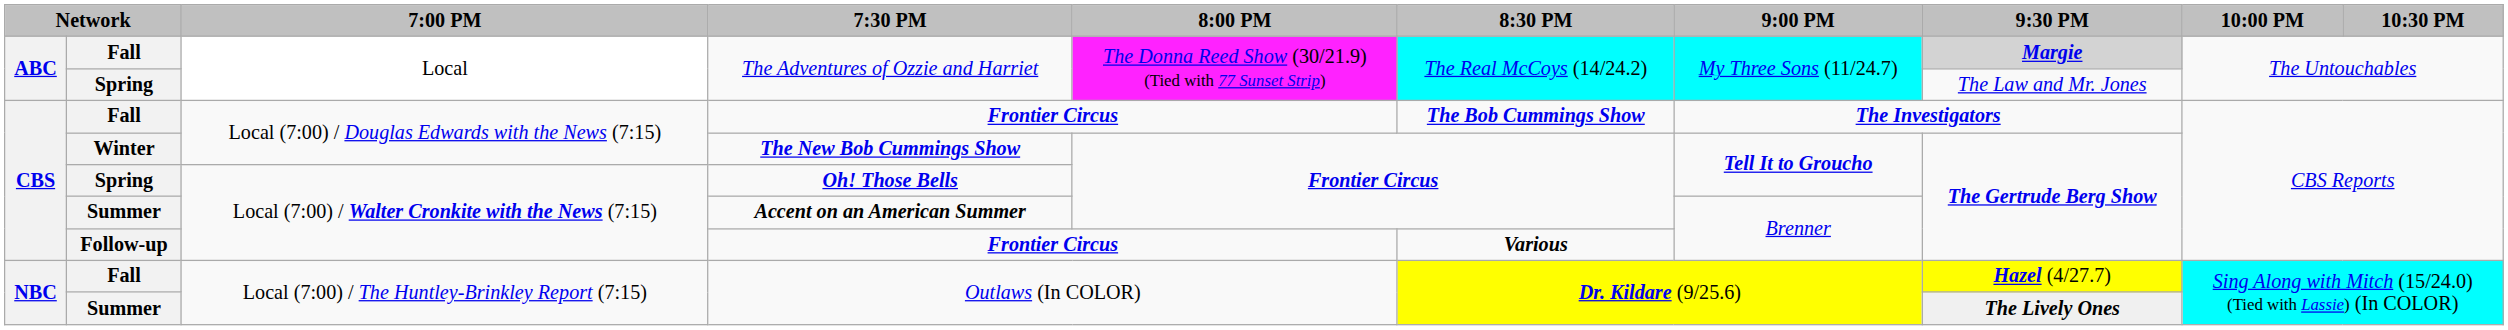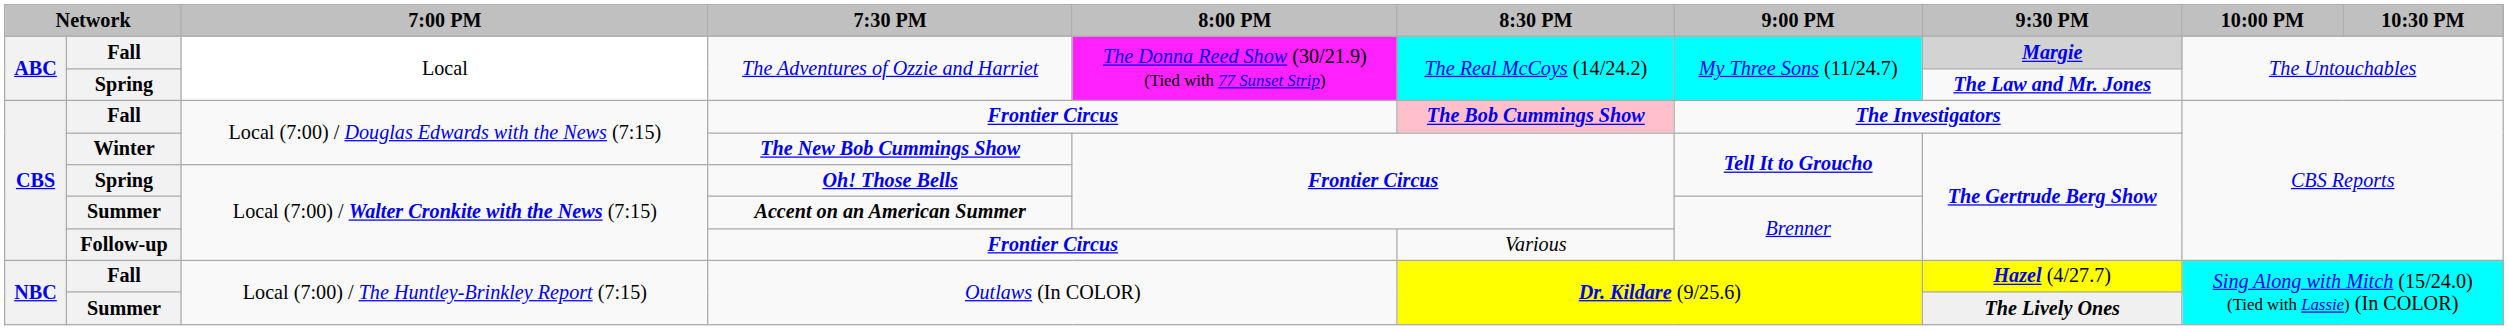(2052, 84) normal -> (2052, 84) bold
(1536, 116) no background -> (1536, 116) pink background
(1536, 244) bold -> (1536, 244) normal
